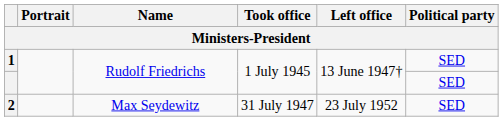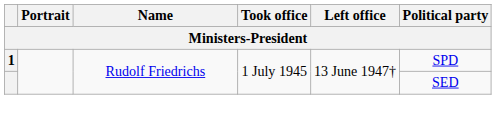(452, 60) SED -> (445, 60) SPD
- row: (11, 104)
